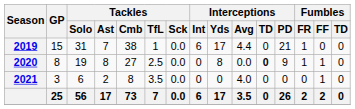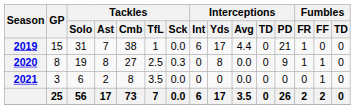(178, 63) 0.0 -> (178, 63) 0.3
(266, 63) bold -> (266, 63) normal
(244, 79) 4.0 -> (244, 79) 0.0
